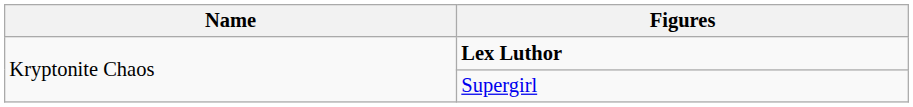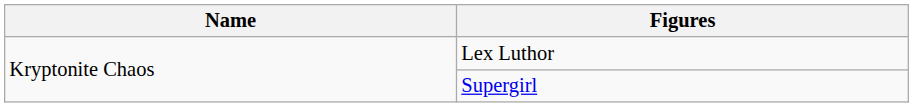(512, 53) bold -> (508, 53) normal
